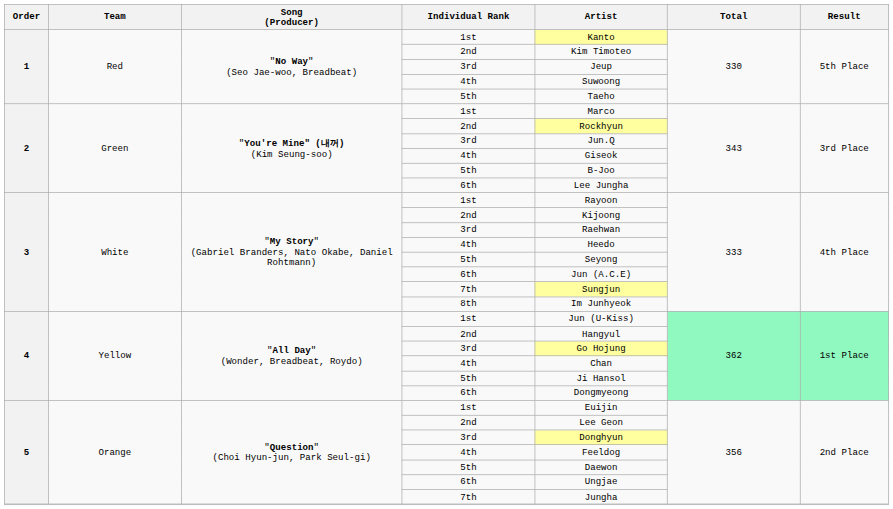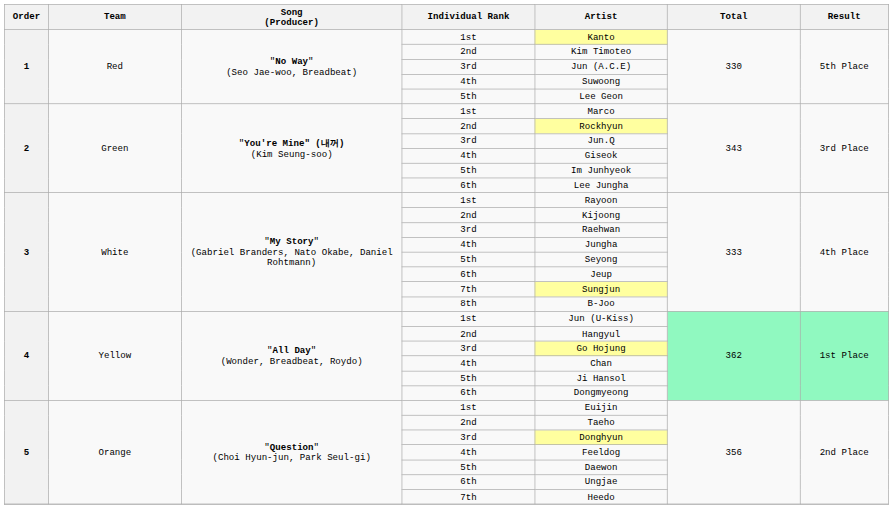(601, 67) Jeup -> (601, 67) Jun (A.C.E)
(601, 96) Taeho -> (601, 96) Lee Geon
(601, 171) B-Joo -> (601, 171) Im Junhyeok
(601, 245) Heedo -> (601, 245) Jungha
(601, 274) Jun (A.C.E) -> (601, 274) Jeup
(601, 304) Im Junhyeok -> (601, 304) B-Joo
(601, 423) Lee Geon -> (601, 423) Taeho
(601, 497) Jungha -> (601, 497) Heedo
